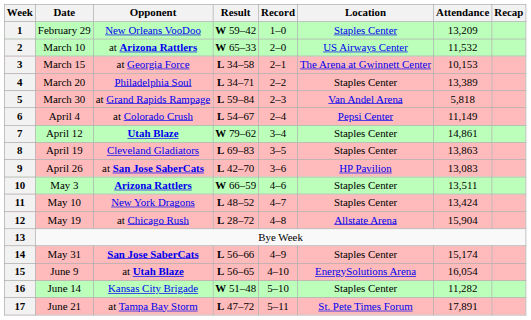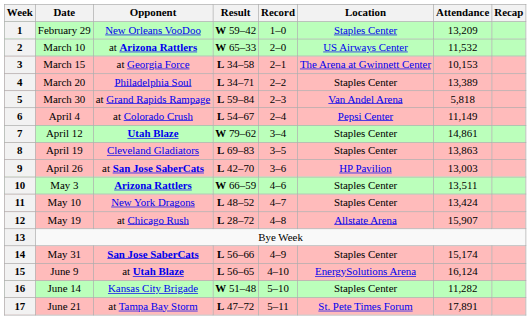(463, 168) 13,083 -> (463, 168) 13,003
(463, 220) 15,904 -> (463, 220) 15,907
(463, 271) 16,054 -> (463, 271) 16,124
